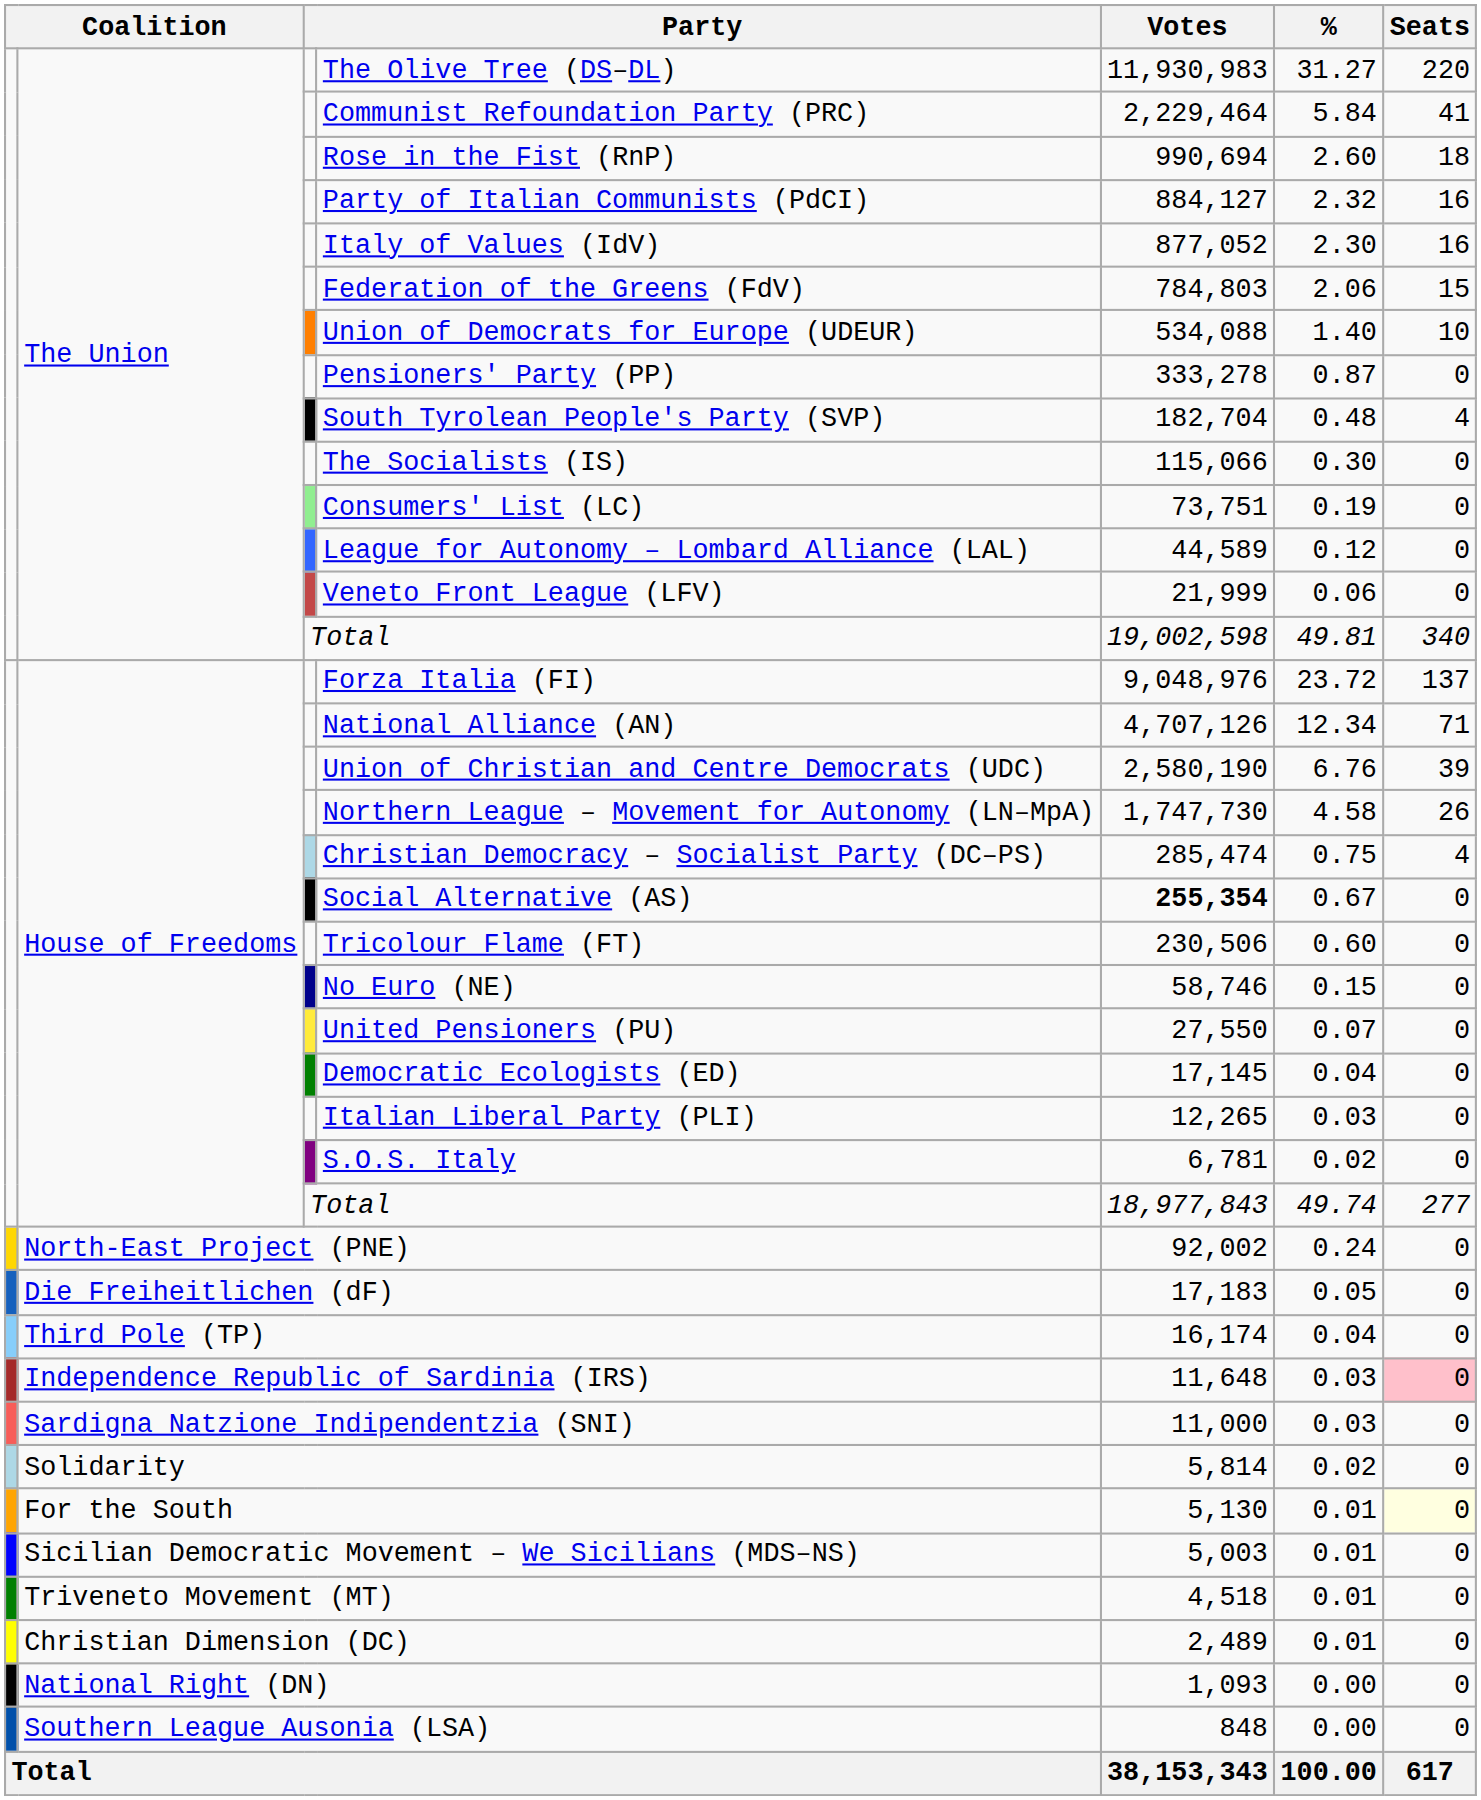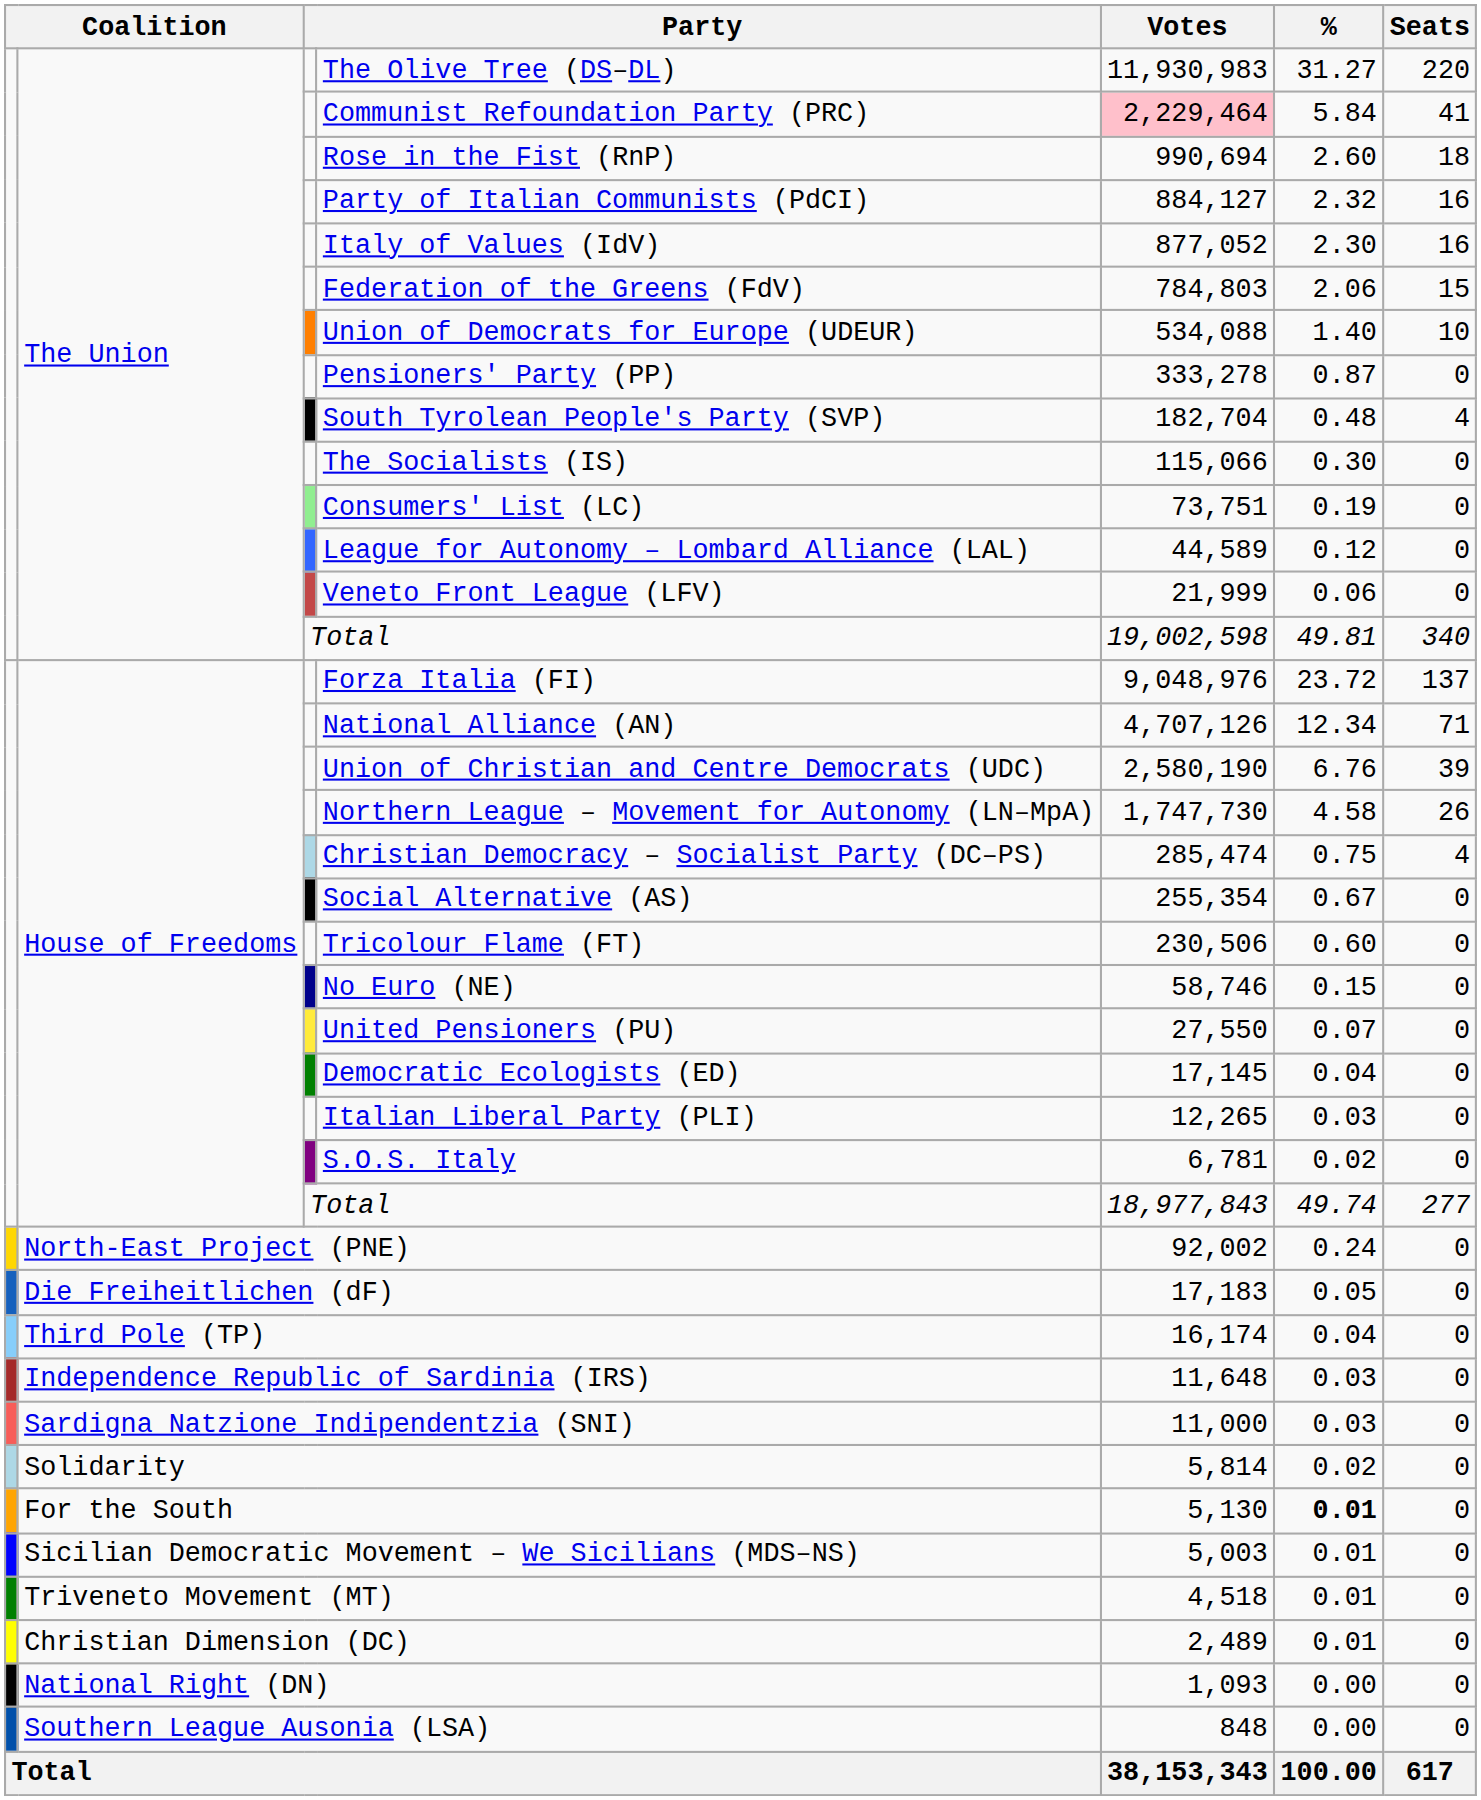(1195, 114) no background -> (1195, 114) pink background
(1211, 900) bold -> (1211, 900) normal
(1462, 1380) pink background -> (1462, 1380) no background
(1345, 1511) normal -> (1345, 1511) bold
(1462, 1511) lightyellow background -> (1462, 1511) no background
